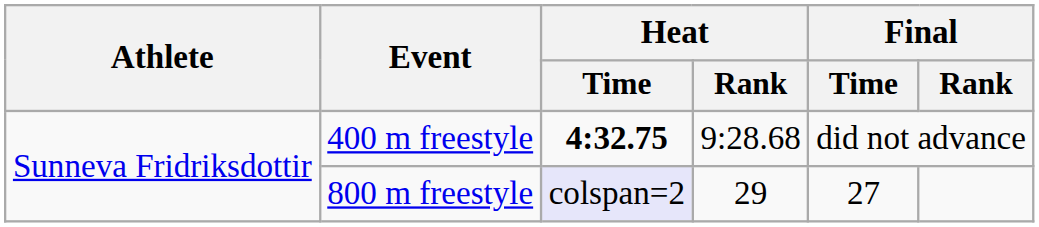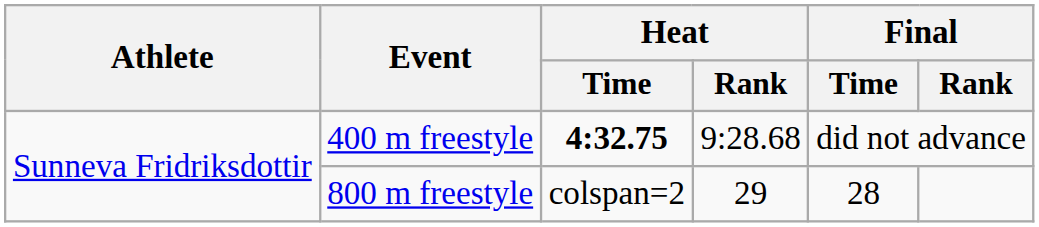(617, 193) lavender background -> (617, 193) no background
(863, 193) 27 -> (863, 193) 28
